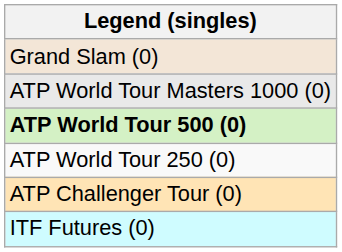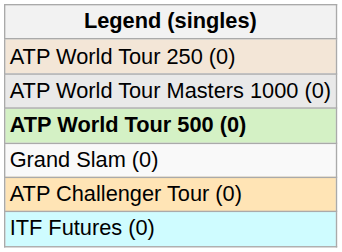(84, 56) Grand Slam (0) -> (123, 56) ATP World Tour 250 (0)
(123, 159) ATP World Tour 250 (0) -> (84, 159) Grand Slam (0)
